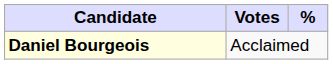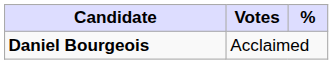(79, 45) lightyellow background -> (79, 45) no background
